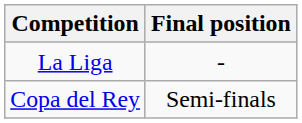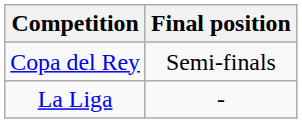rows swapped: (75, 61) <-> (75, 99)
